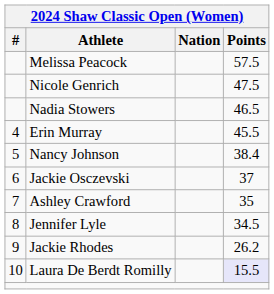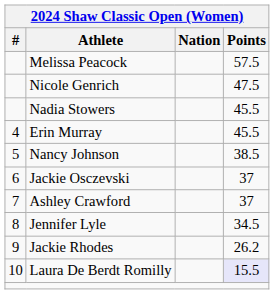(246, 108) 46.5 -> (246, 108) 45.5
(246, 155) 38.4 -> (246, 155) 38.5
(246, 201) 35 -> (246, 201) 37
